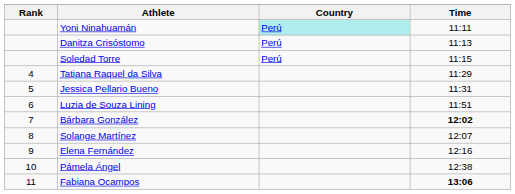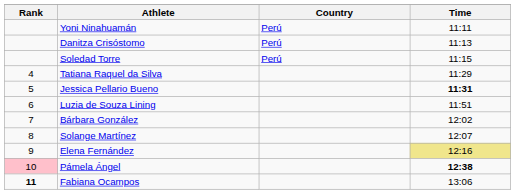(271, 28) paleturquoise background -> (271, 28) no background
(460, 89) normal -> (460, 89) bold
(460, 120) bold -> (460, 120) normal
(460, 151) no background -> (460, 151) khaki background
(31, 166) no background -> (31, 166) pink background
(460, 166) normal -> (460, 166) bold
(31, 182) normal -> (31, 182) bold
(460, 182) bold -> (460, 182) normal
